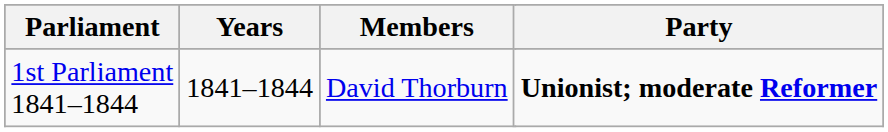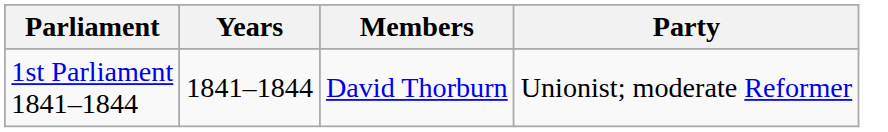(699, 87) bold -> (686, 87) normal
